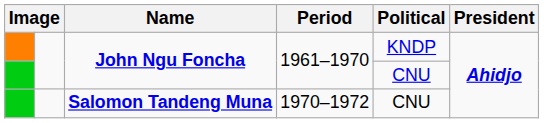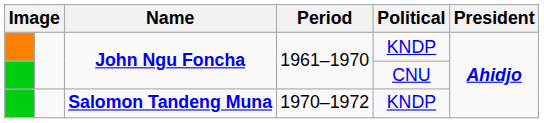(411, 103) CNU -> (411, 103) KNDP
